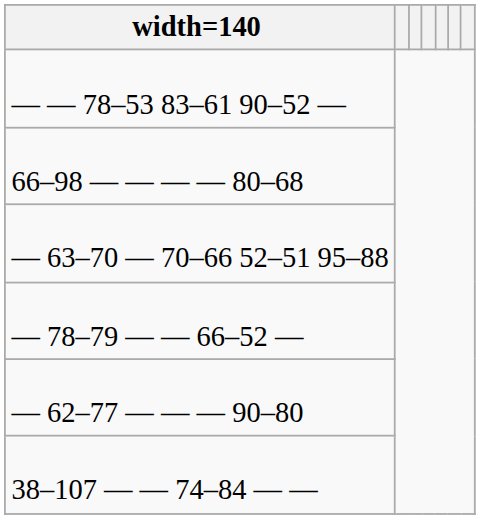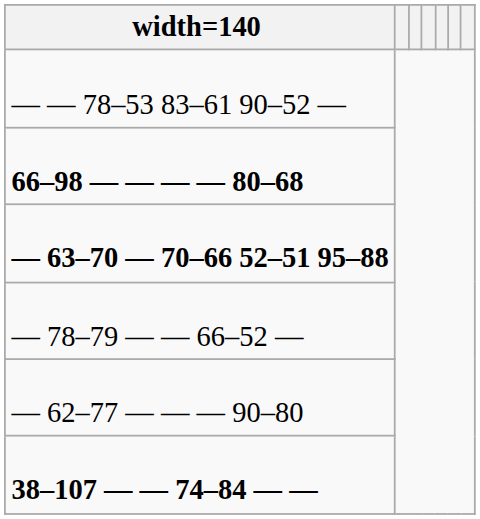(157, 181) normal -> (157, 181) bold
(200, 258) normal -> (200, 258) bold
(165, 490) normal -> (165, 490) bold
